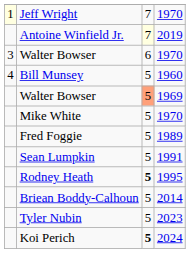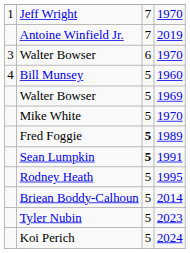(11, 14) lightyellow background -> (11, 14) no background
(148, 34) lightyellow background -> (148, 34) no background
(148, 95) lightsalmon background -> (148, 95) no background
(148, 136) normal -> (148, 136) bold
(148, 156) normal -> (148, 156) bold
(148, 177) bold -> (148, 177) normal
(148, 237) bold -> (148, 237) normal
